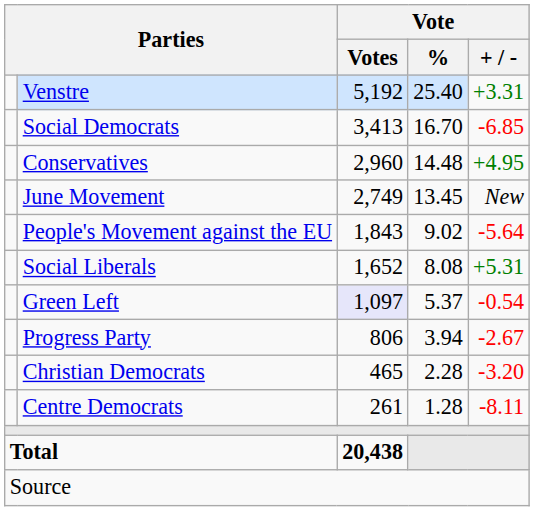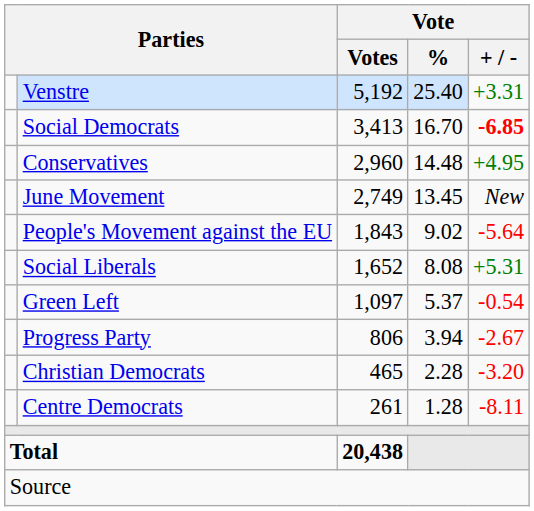(501, 127) normal -> (501, 127) bold
(378, 302) lavender background -> (378, 302) no background
